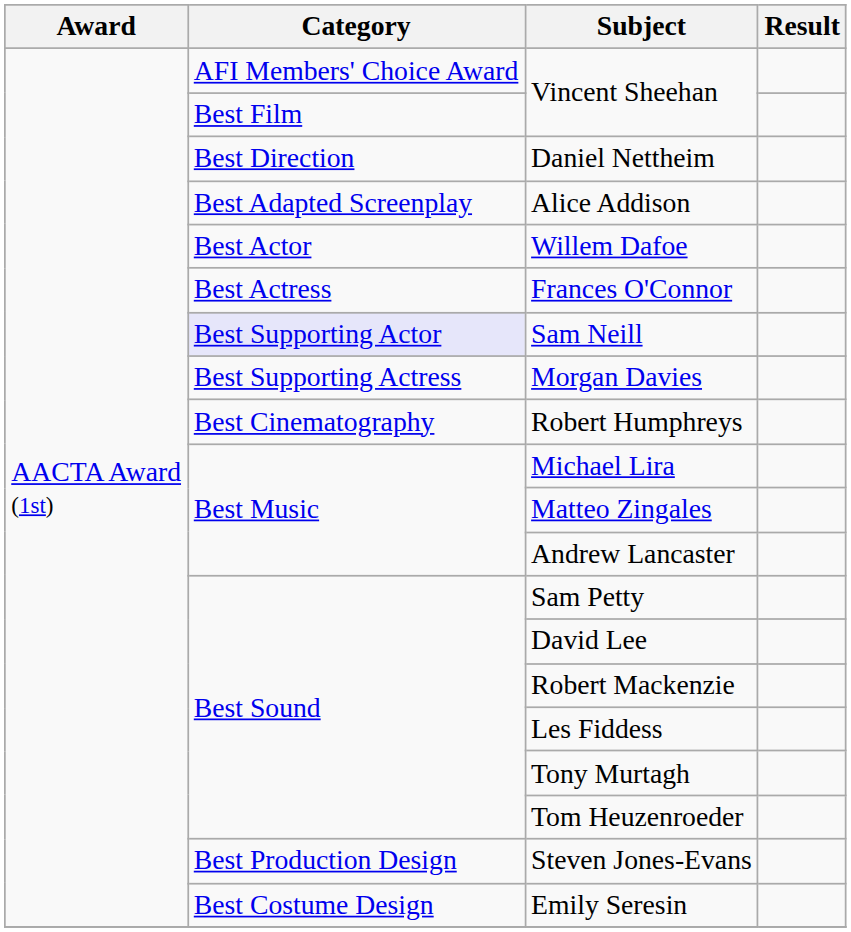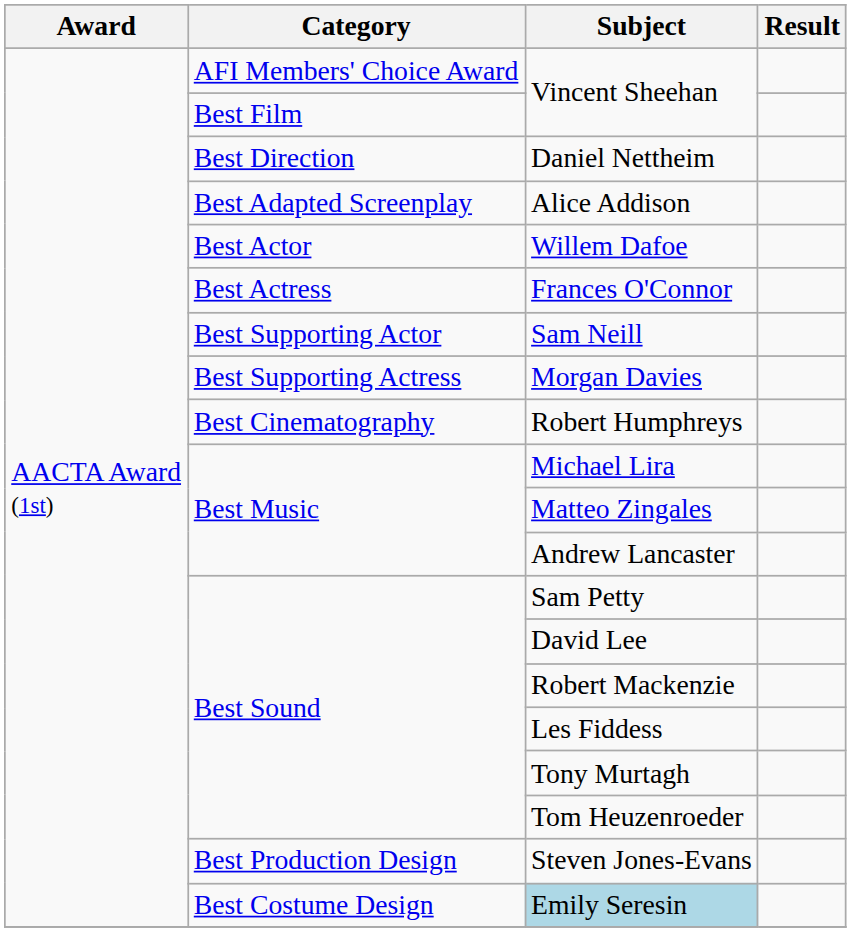(318, 333) lavender background -> (318, 333) no background
(609, 904) no background -> (609, 904) lightblue background
